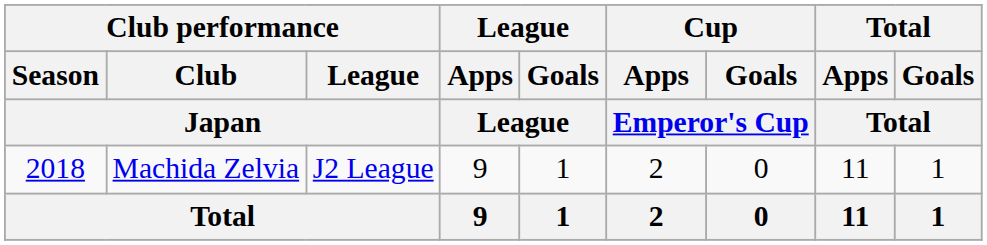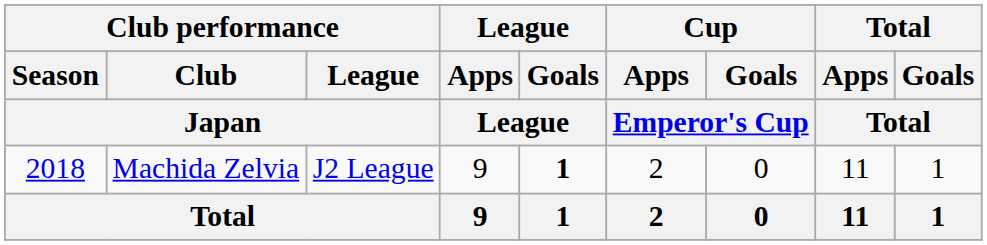(563, 168) normal -> (563, 168) bold
